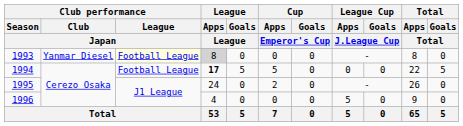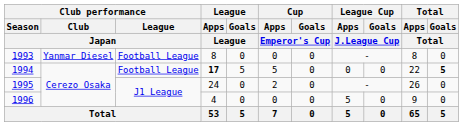(158, 56) lightyellow background -> (158, 56) no background
(214, 56) lightgrey background -> (214, 56) no background
(443, 70) normal -> (443, 70) bold
